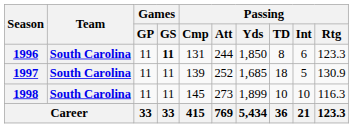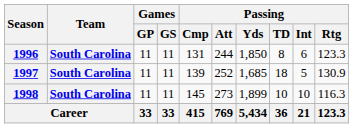(168, 53) bold -> (168, 53) normal
